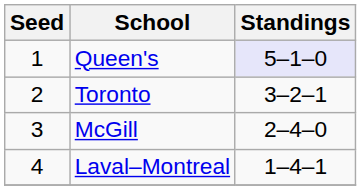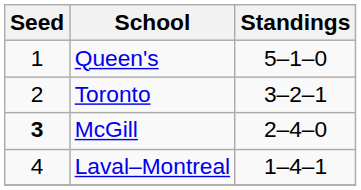(295, 58) lavender background -> (295, 58) no background
(37, 130) normal -> (37, 130) bold
